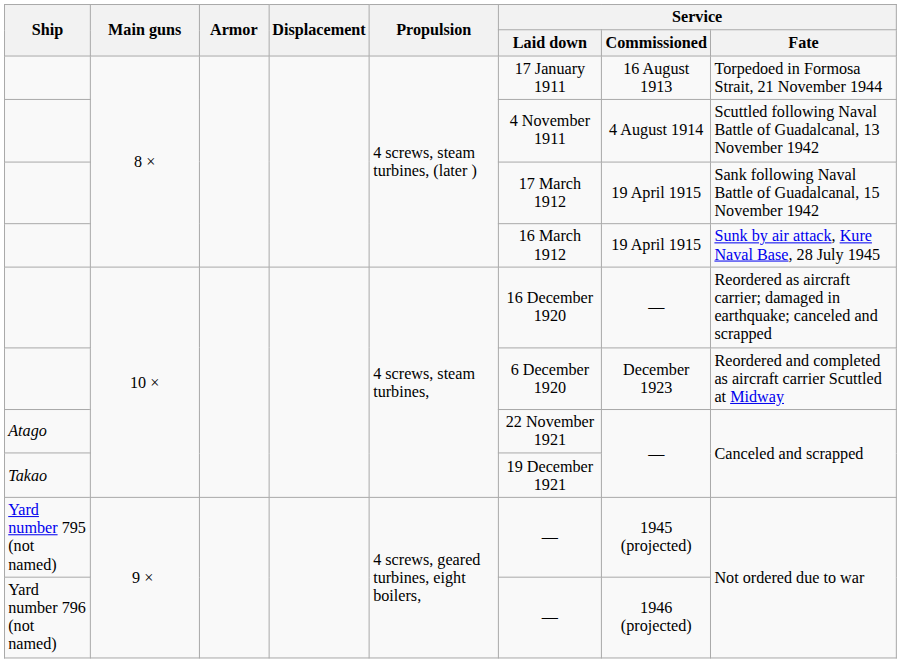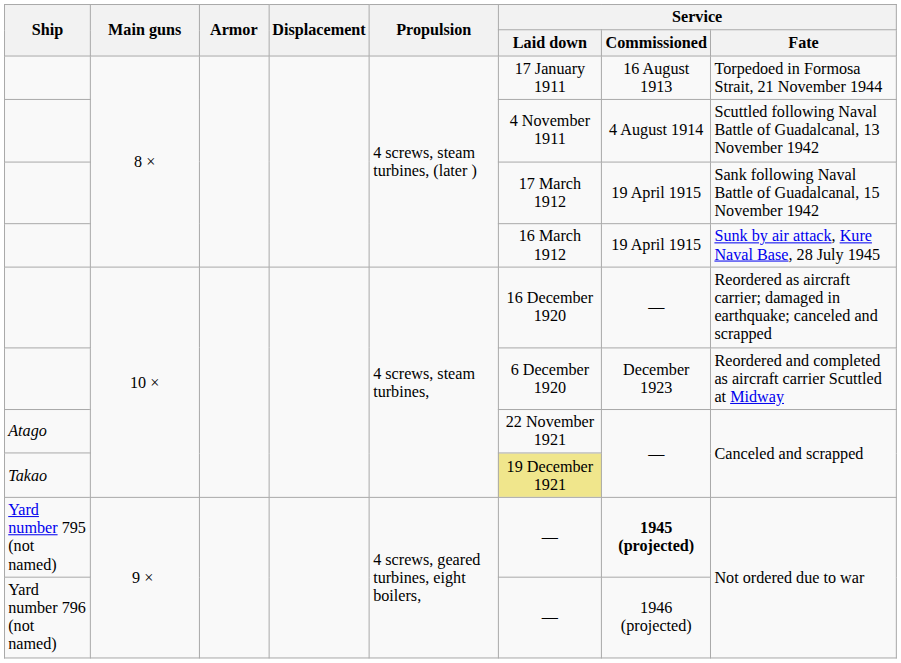(550, 475) no background -> (550, 475) khaki background
(656, 537) normal -> (656, 537) bold
